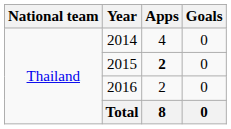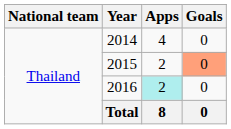(162, 64) bold -> (162, 64) normal
(204, 64) no background -> (204, 64) lightsalmon background
(162, 87) no background -> (162, 87) paleturquoise background
